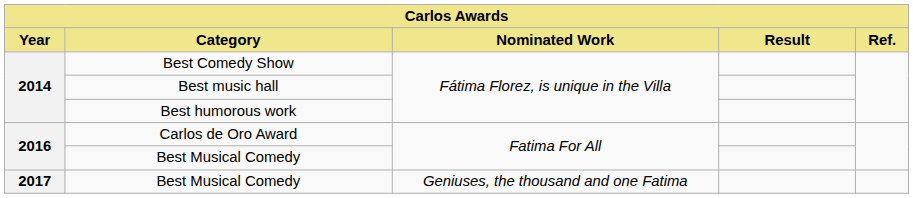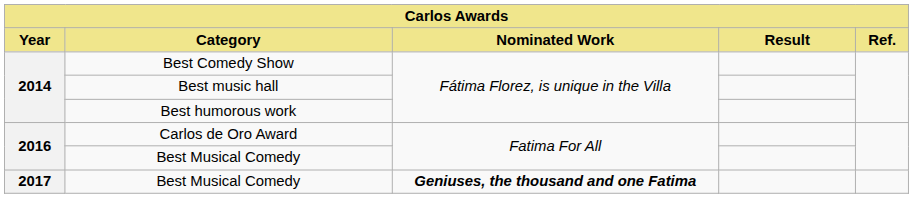(555, 181) normal -> (555, 181) bold
